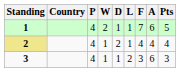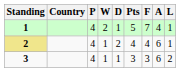columns swapped: (130, 12) <-> (167, 12)
(152, 28) 6 -> (159, 28) 4
(152, 43) 4 -> (159, 43) 6
